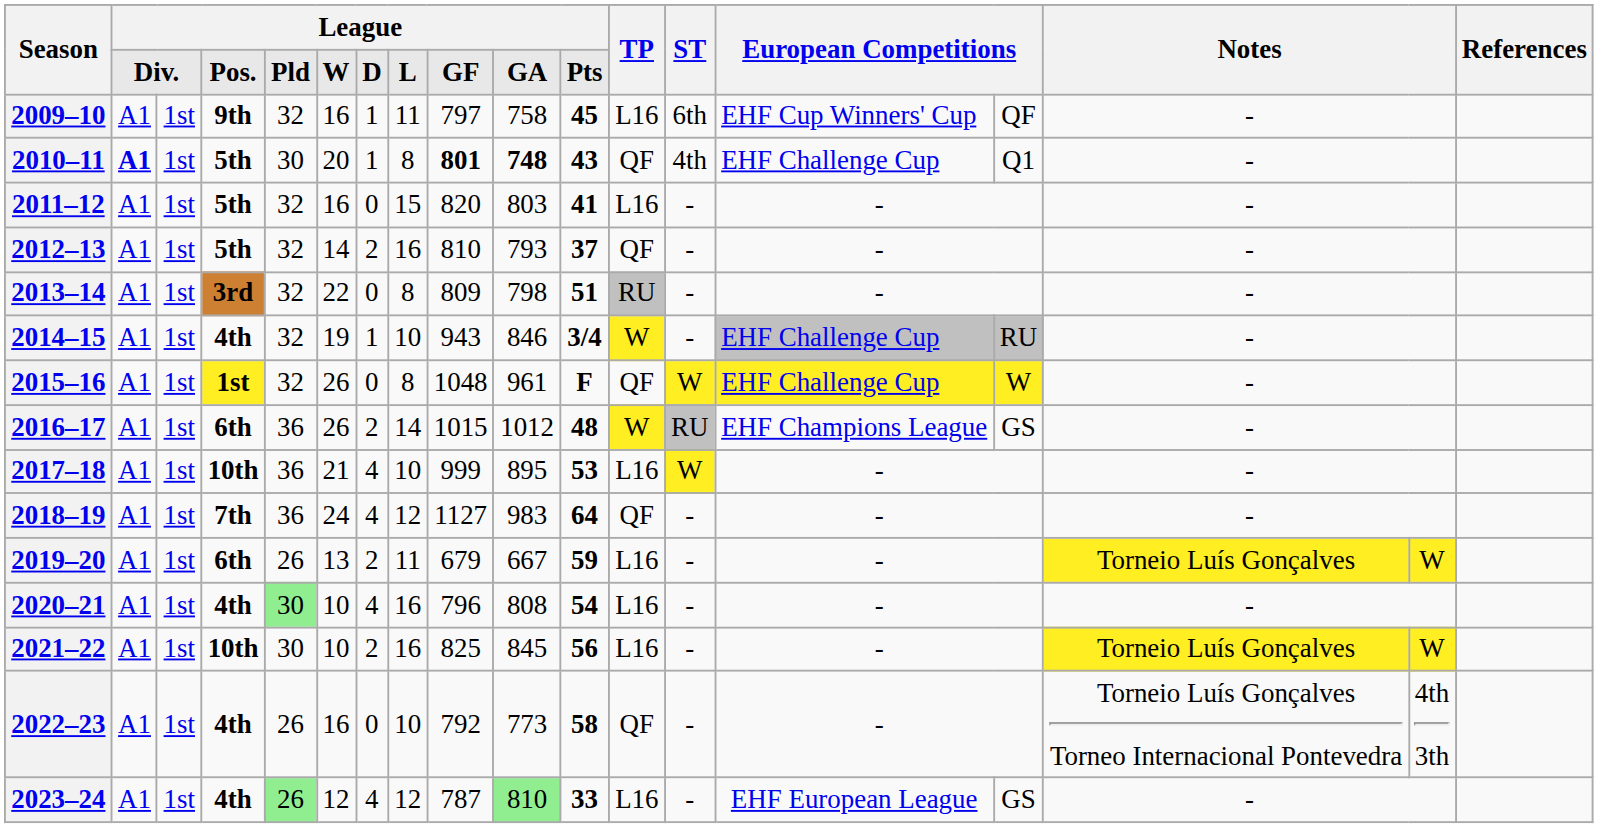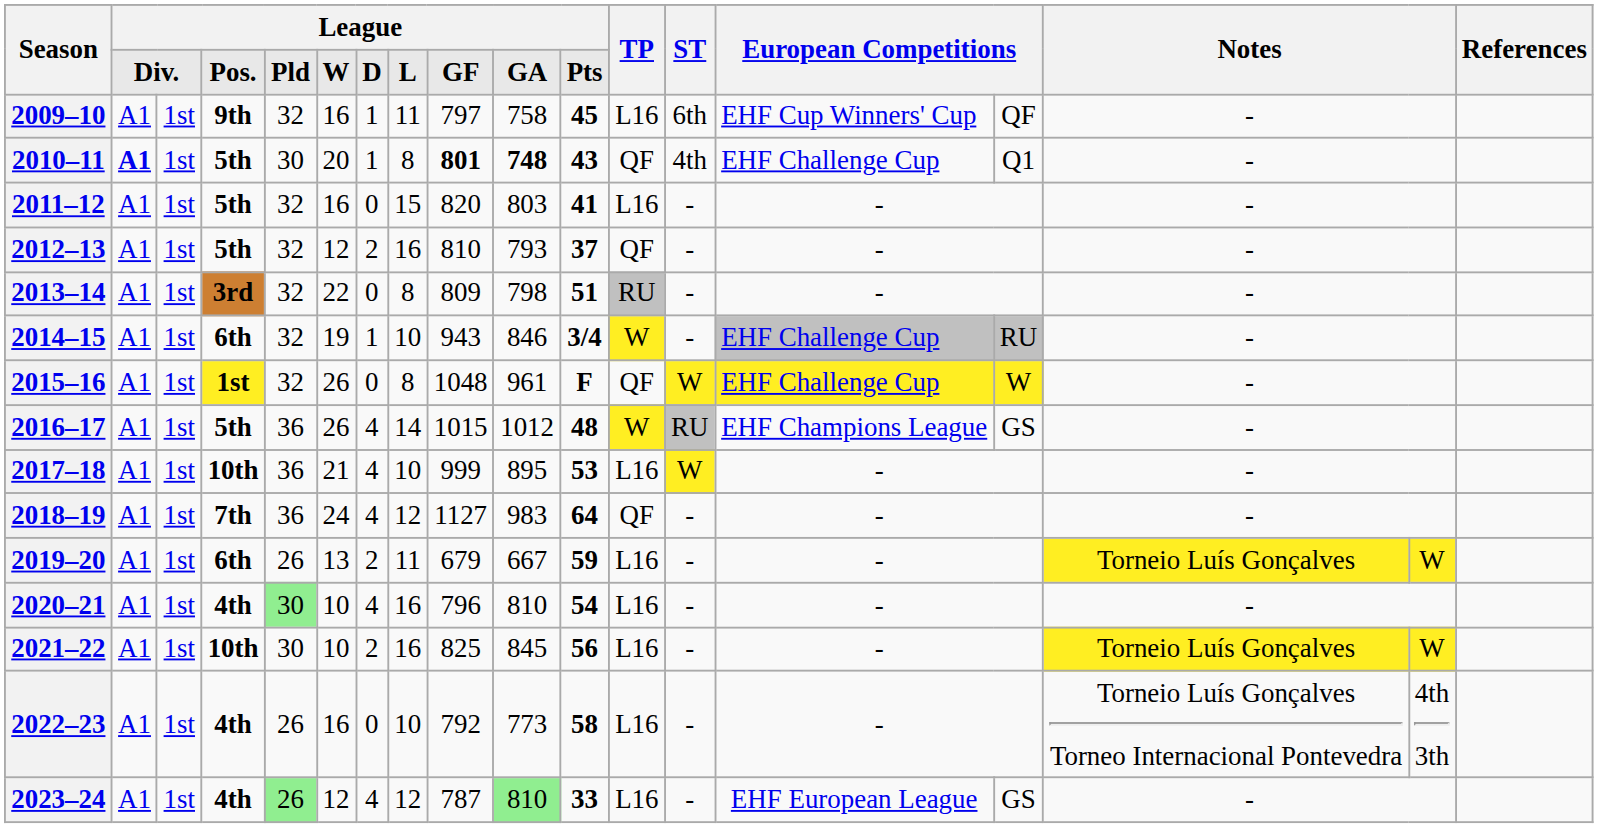(336, 249) 14 -> (336, 249) 12
(233, 337) 4th -> (233, 337) 6th
(233, 426) 6th -> (233, 426) 5th
(372, 426) 2 -> (372, 426) 4
(527, 604) 808 -> (527, 604) 810
(637, 724) QF -> (637, 724) L16
